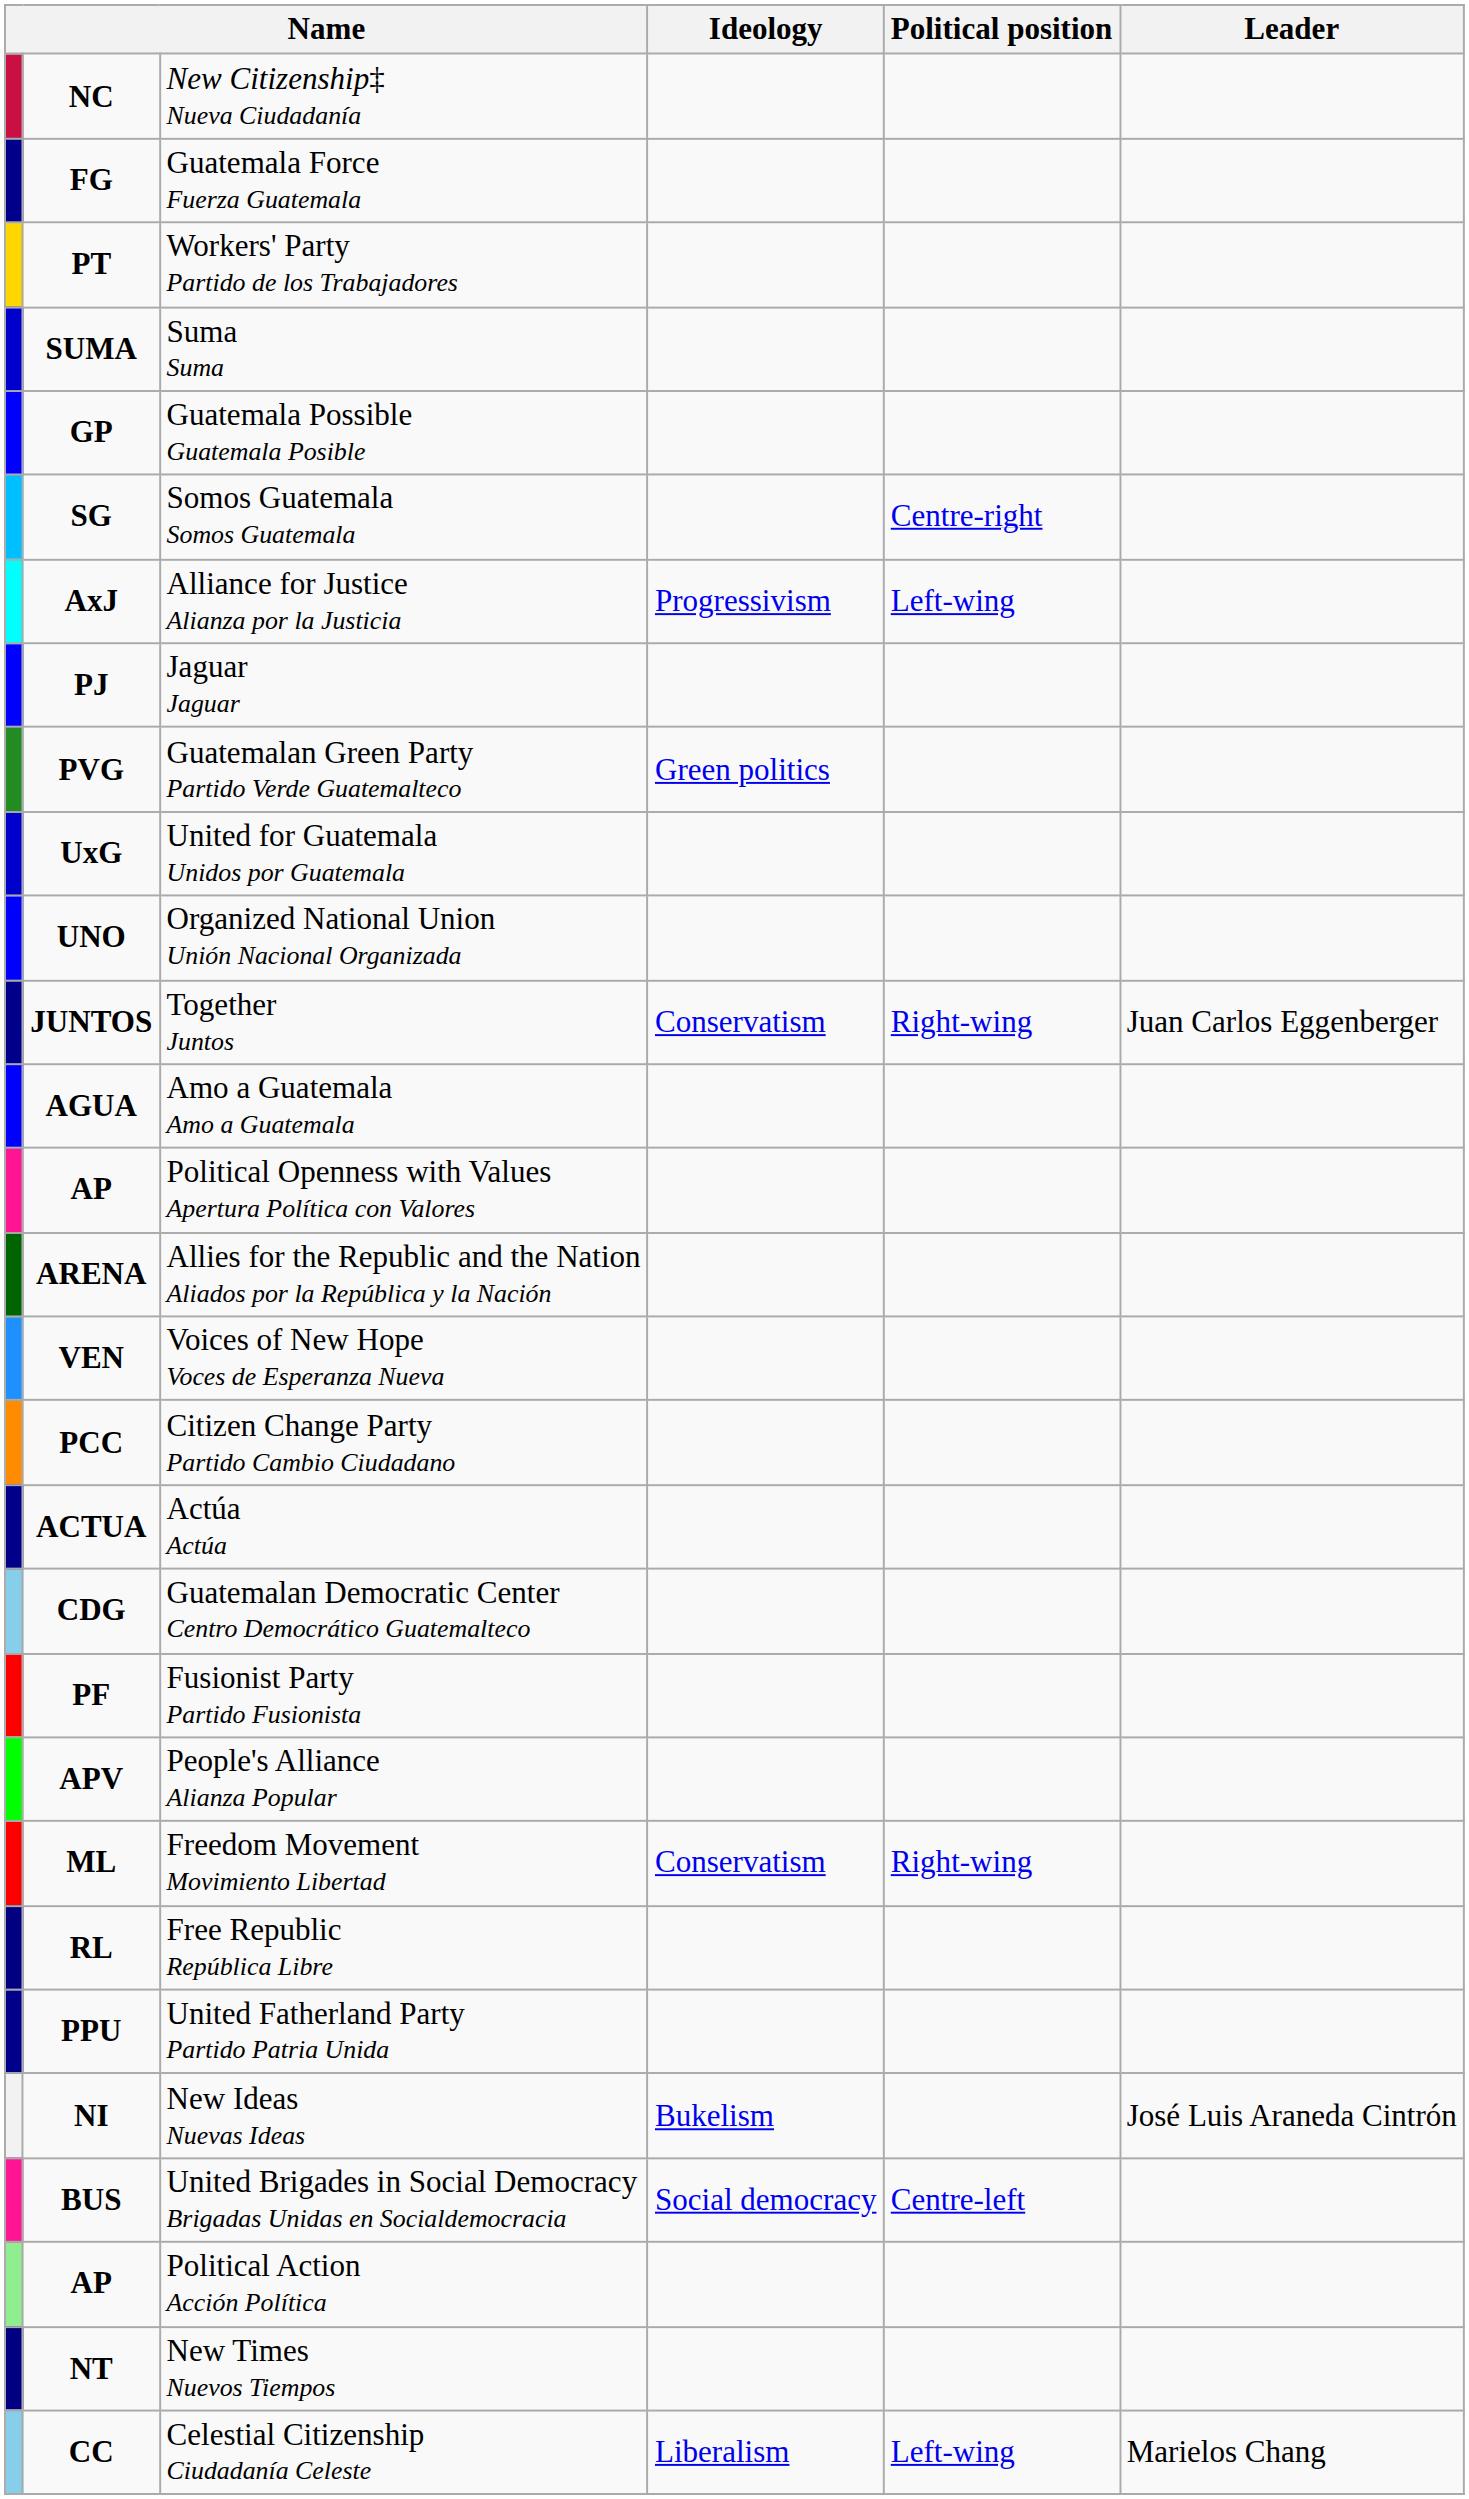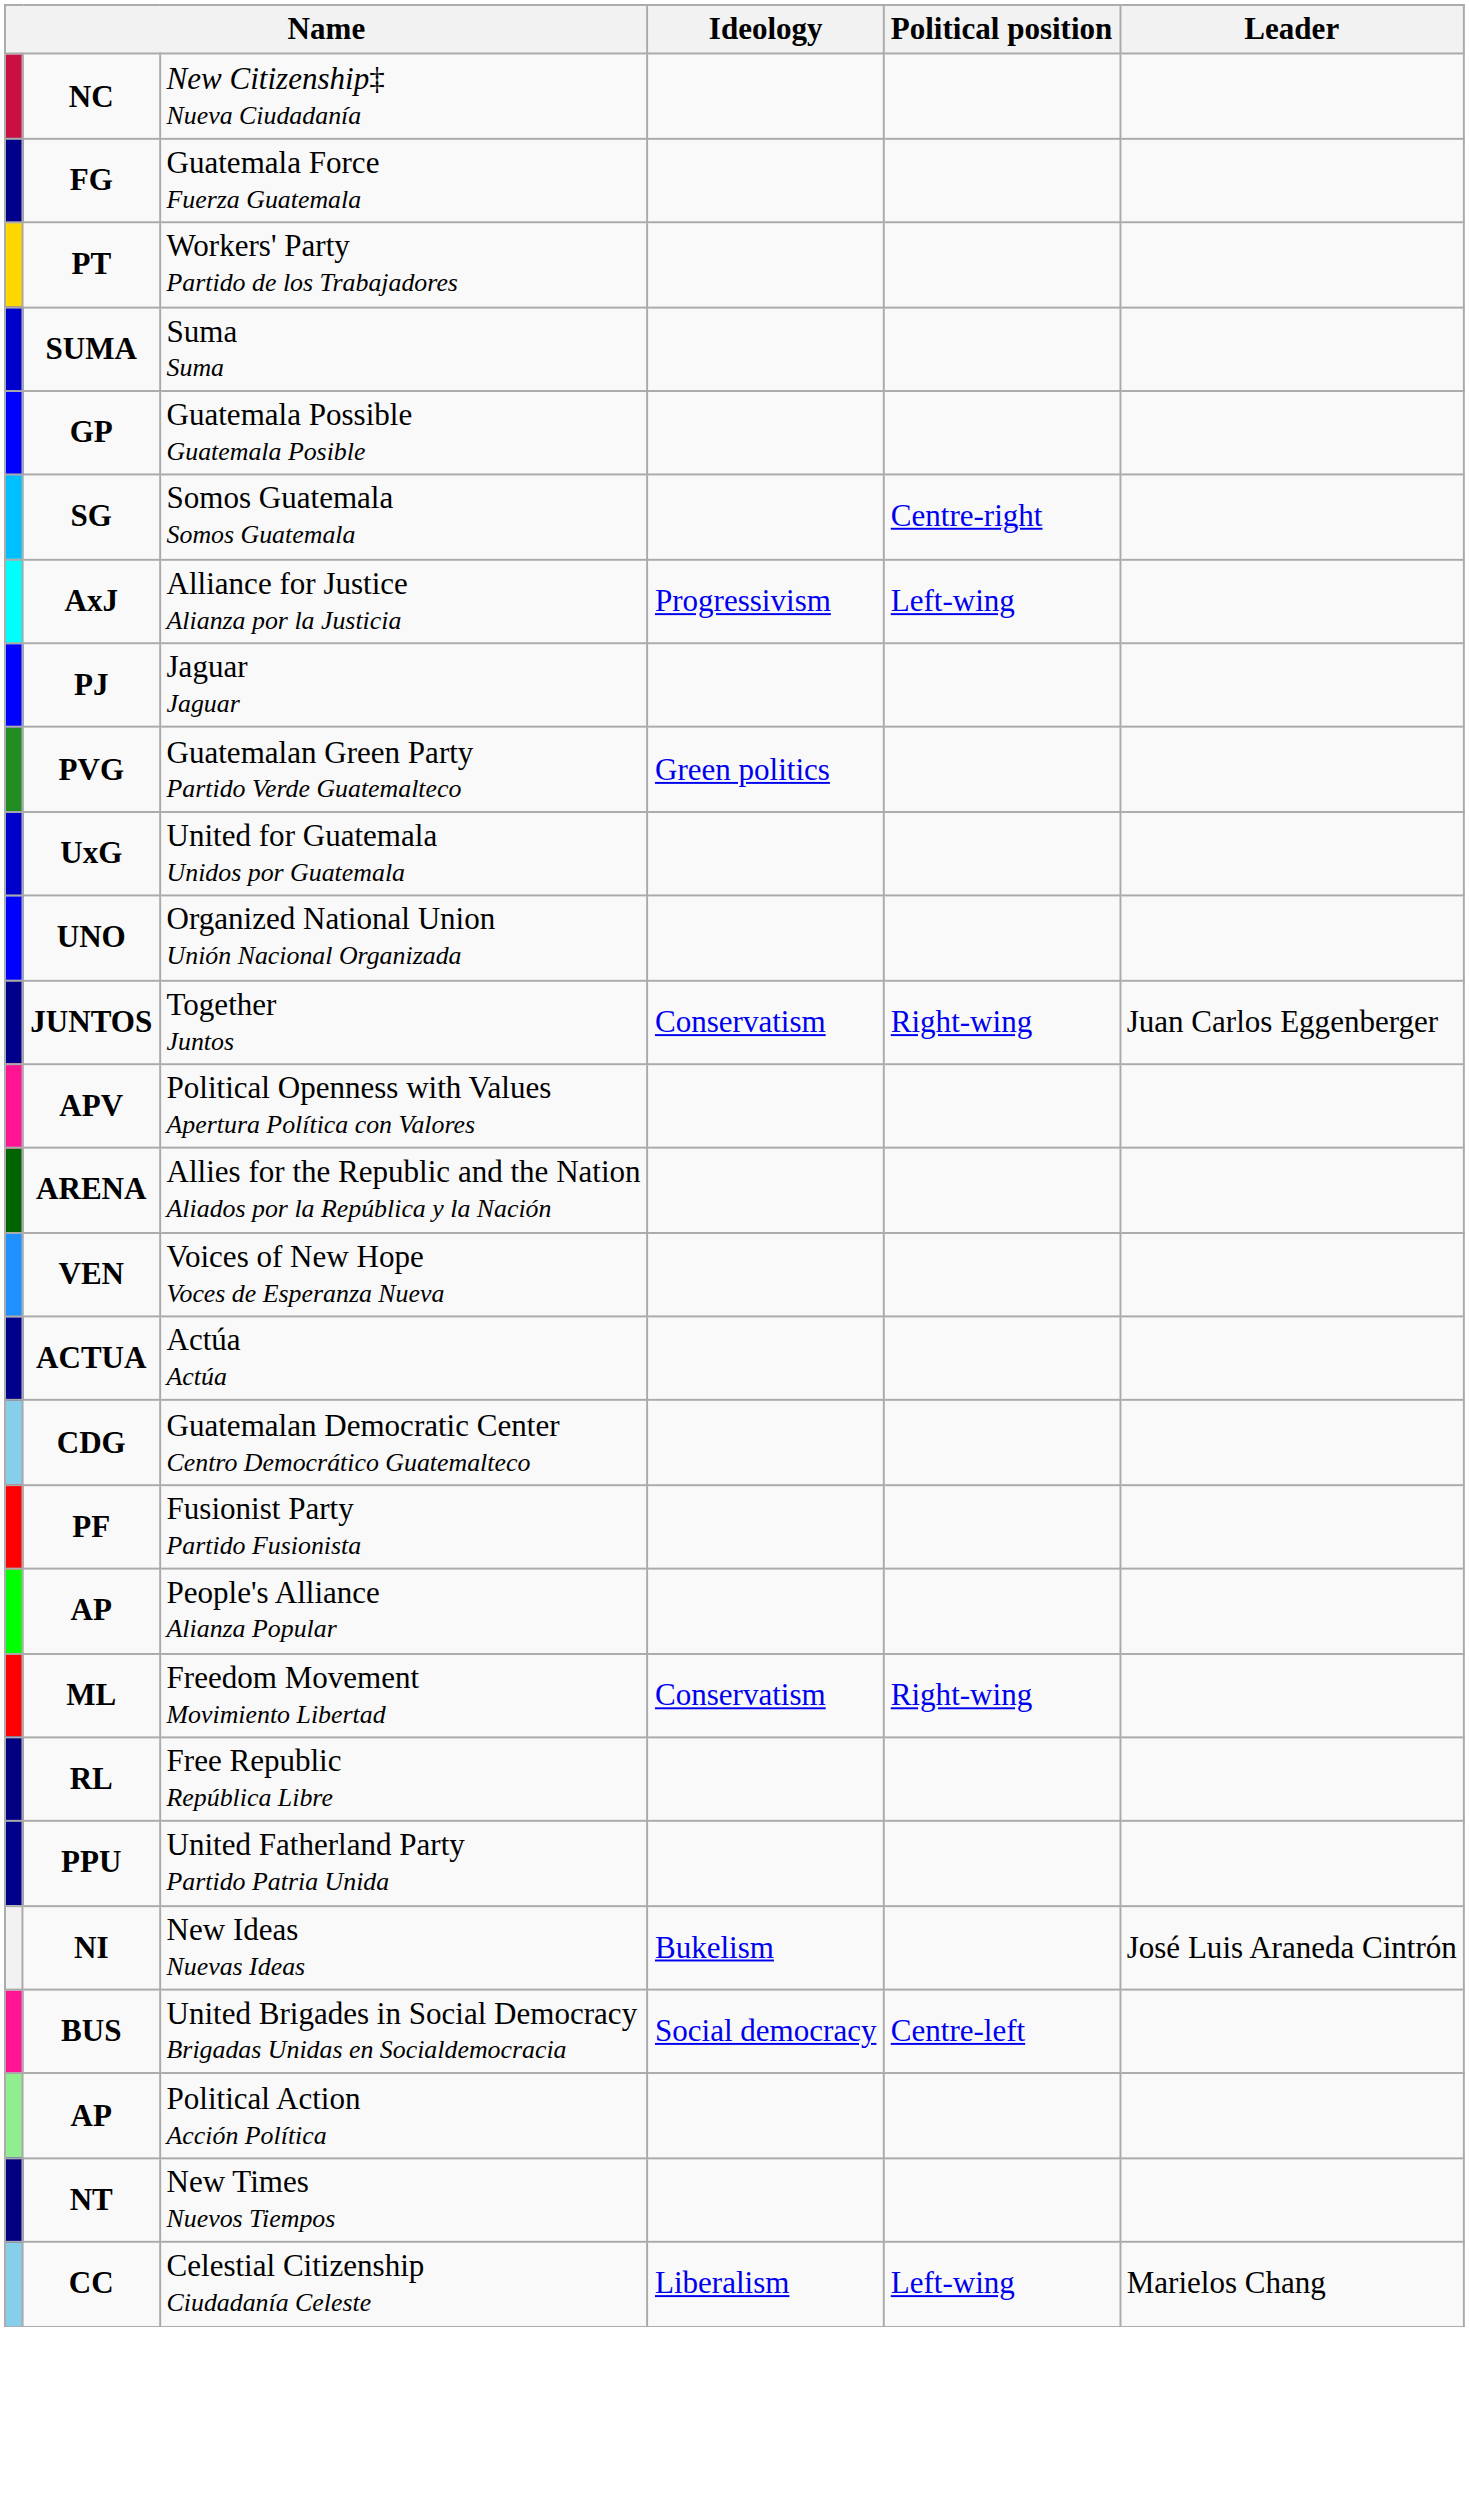- row: (279, 1105)
(91, 1189) AP -> (91, 1105) APV
- row: (311, 1442)
(91, 1778) APV -> (91, 1610) AP
